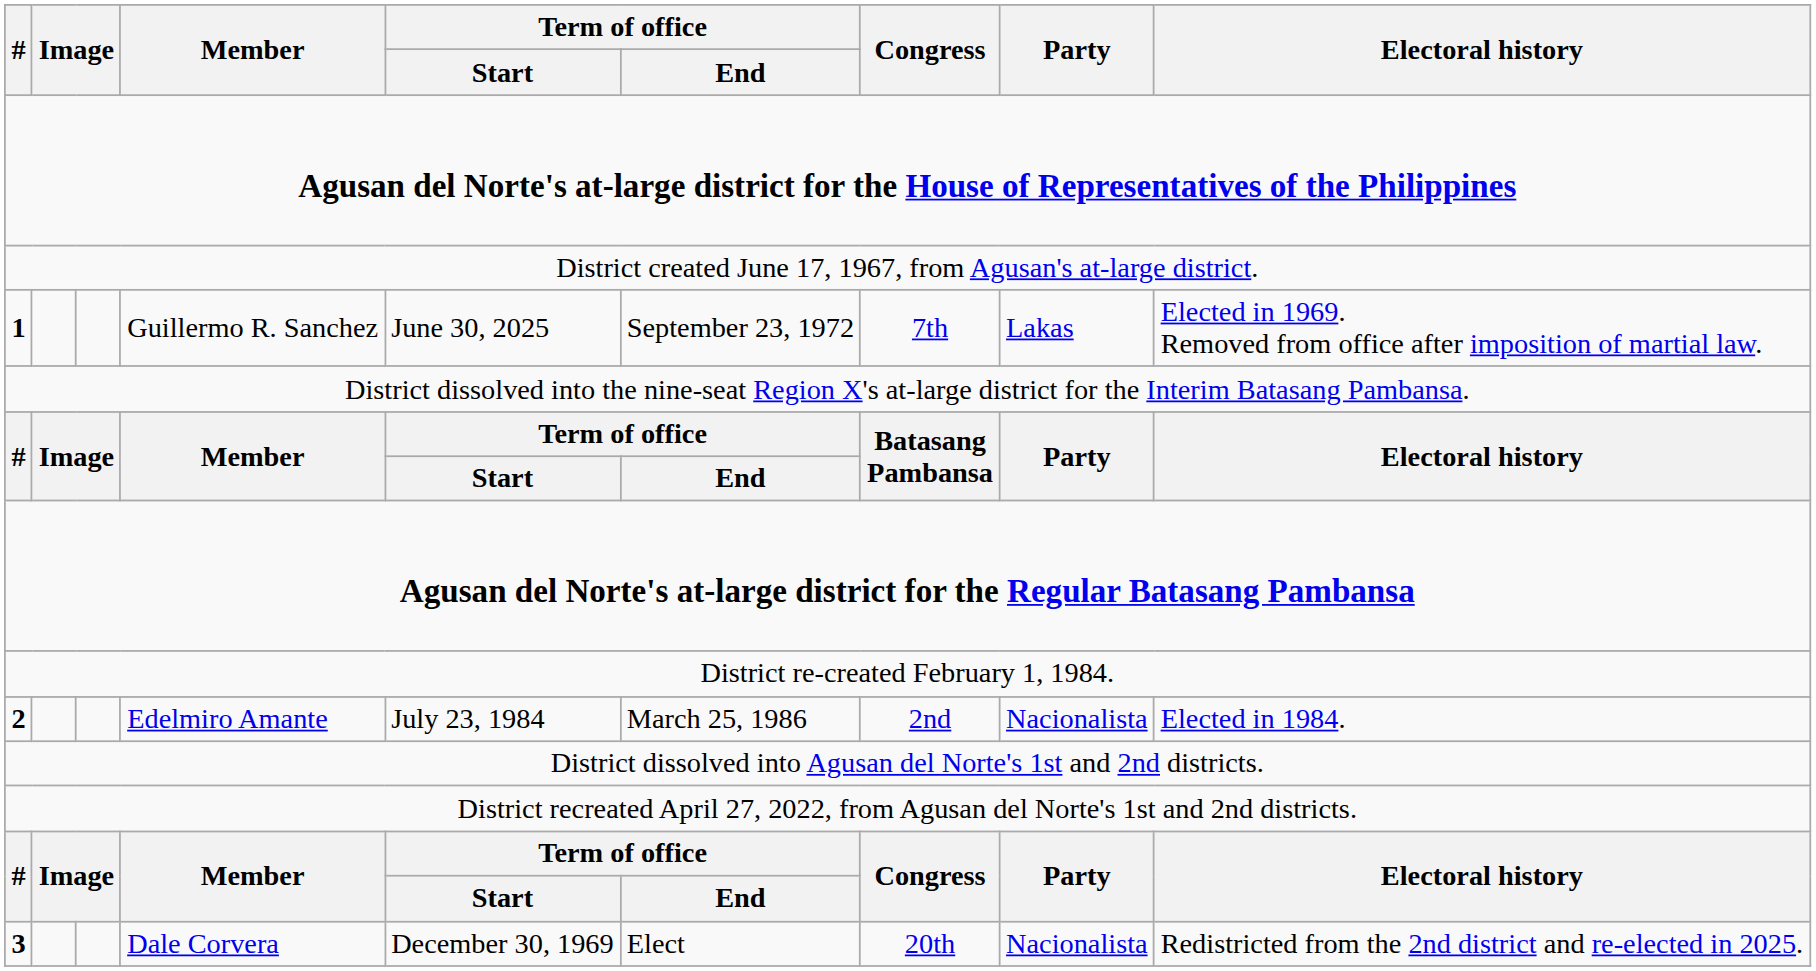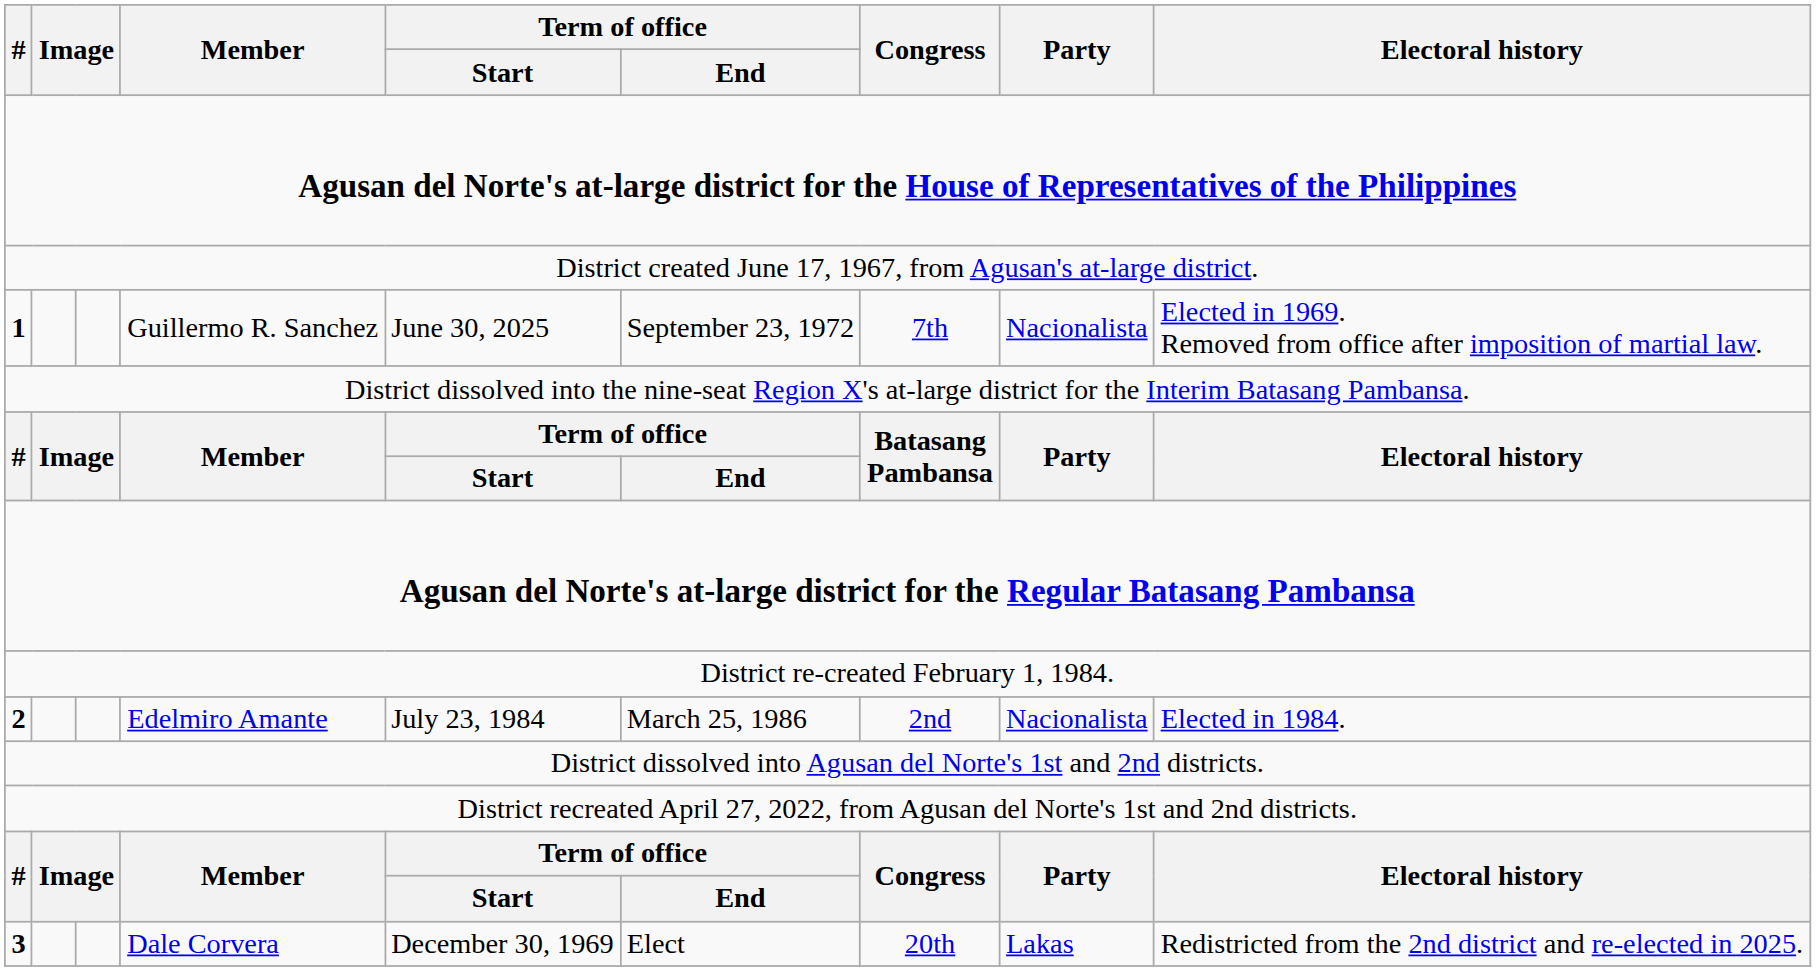(1040, 327) Lakas -> (1077, 327) Nacionalista
(1077, 942) Nacionalista -> (1040, 942) Lakas
